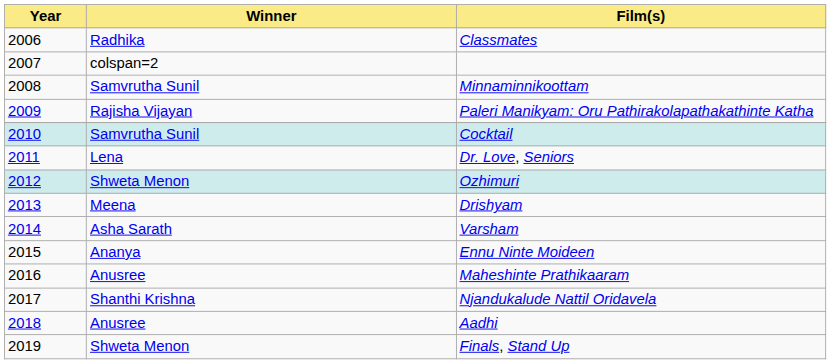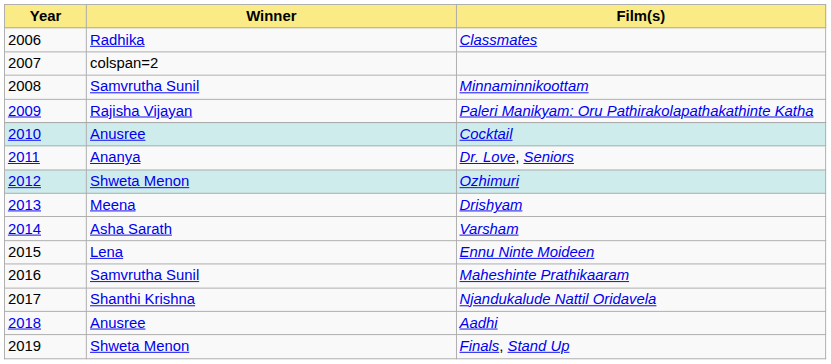(145, 134) Samvrutha Sunil -> (118, 134) Anusree
(107, 157) Lena -> (115, 157) Ananya
(115, 252) Ananya -> (107, 252) Lena
(118, 275) Anusree -> (145, 275) Samvrutha Sunil
